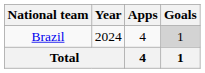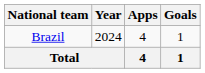(180, 36) lightgrey background -> (180, 36) no background
